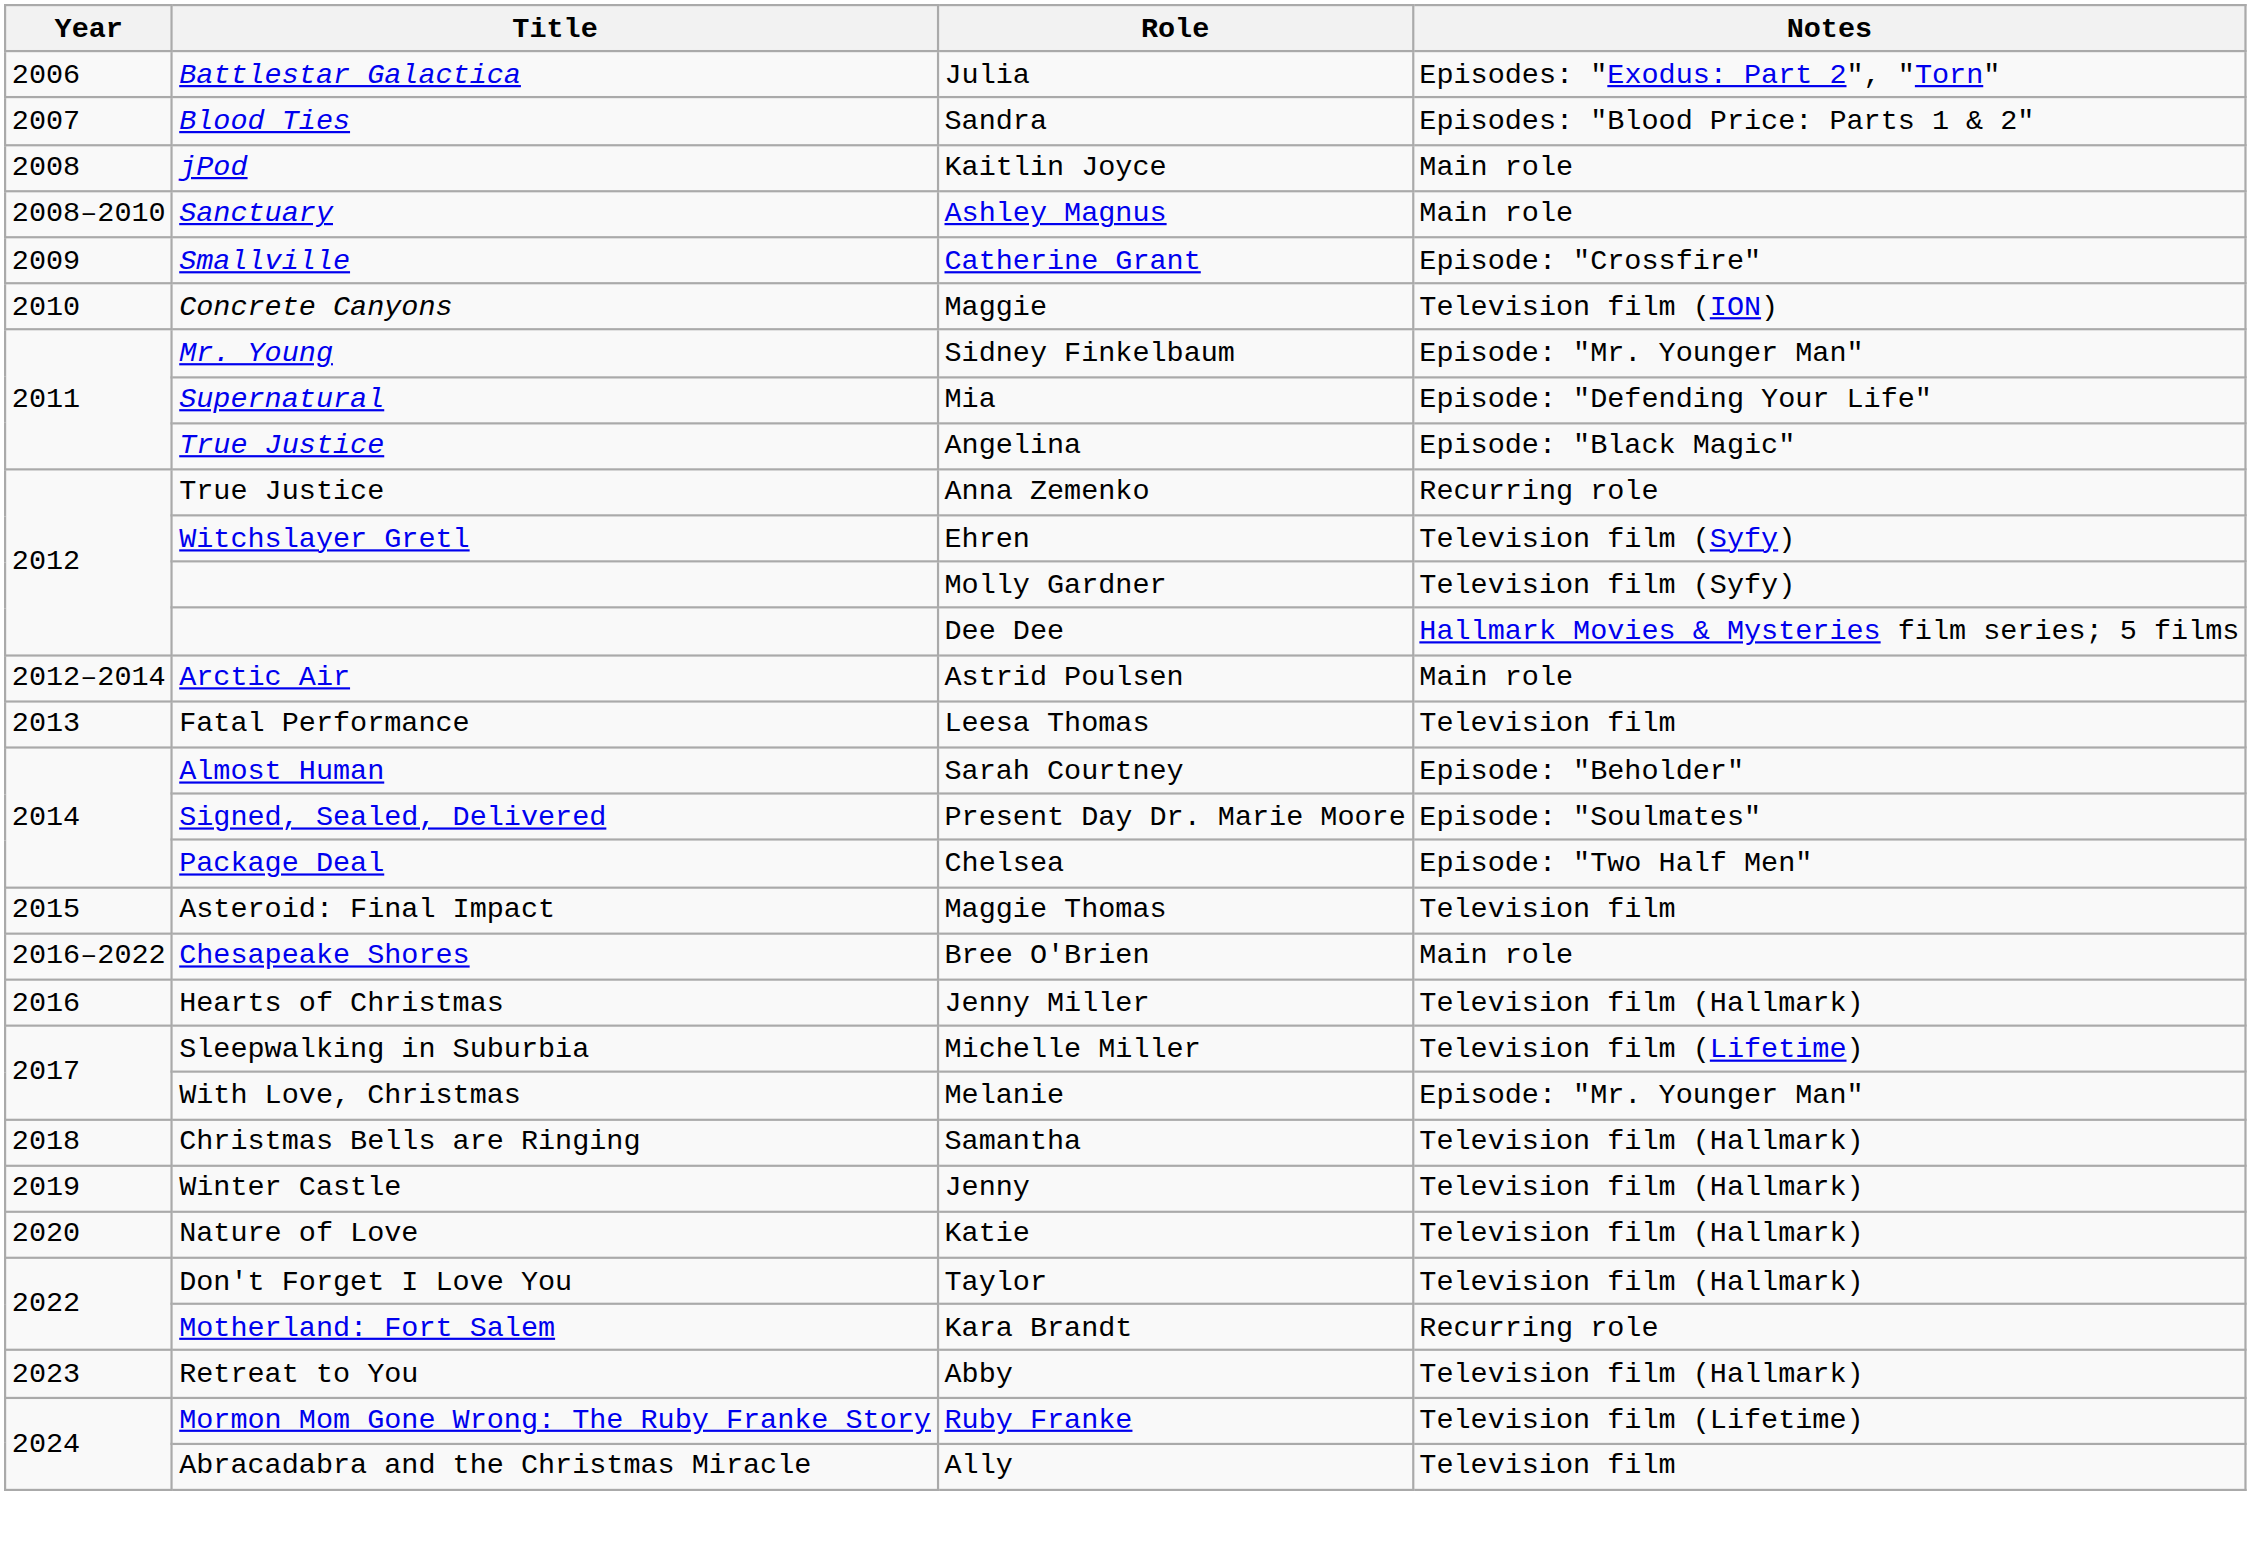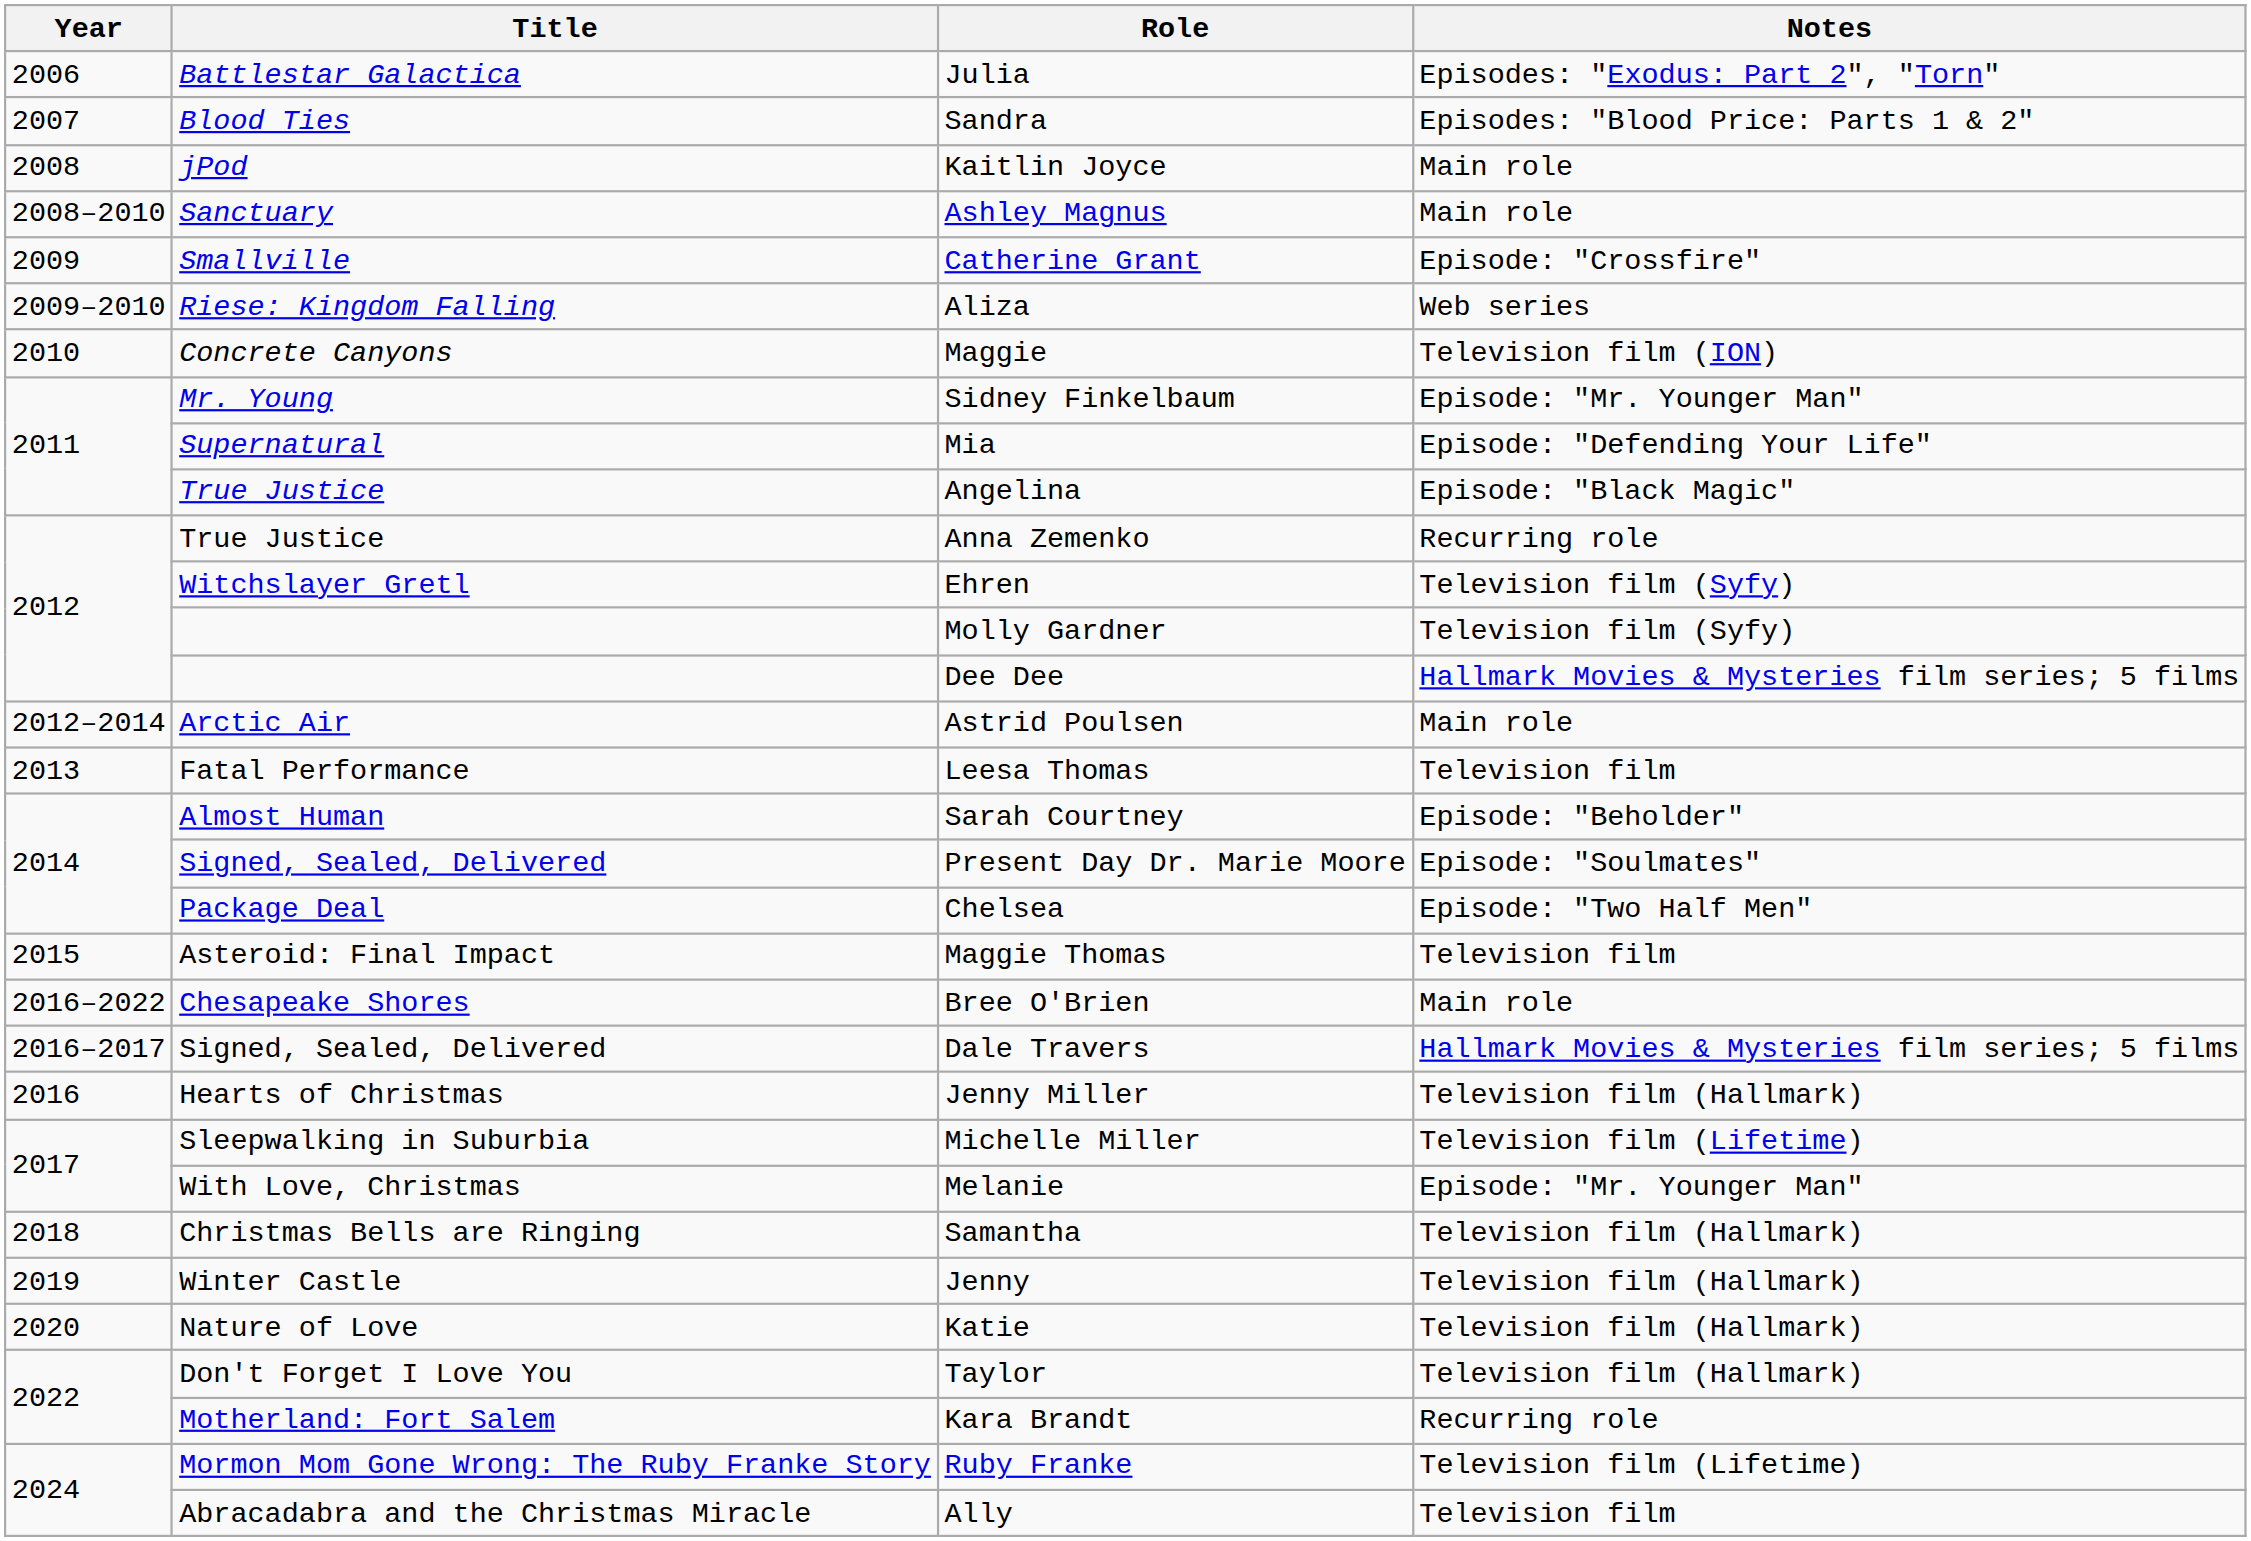+ row: (987, 307)
+ row: (1047, 1049)
- row: (979, 1374)
